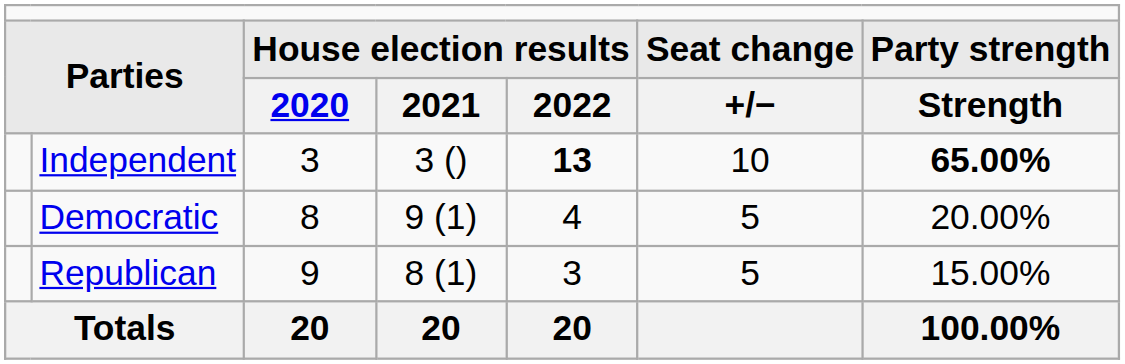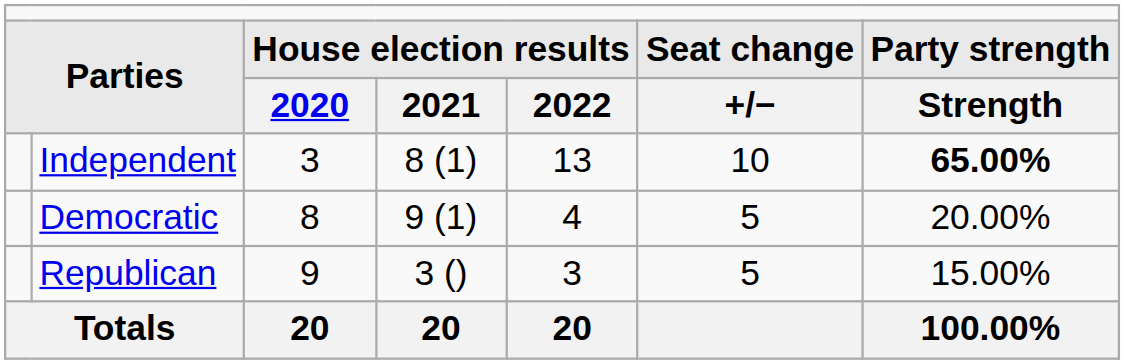(441, 160) 3 () -> (441, 160) 8 (1)
(572, 160) bold -> (572, 160) normal
(441, 273) 8 (1) -> (441, 273) 3 ()
